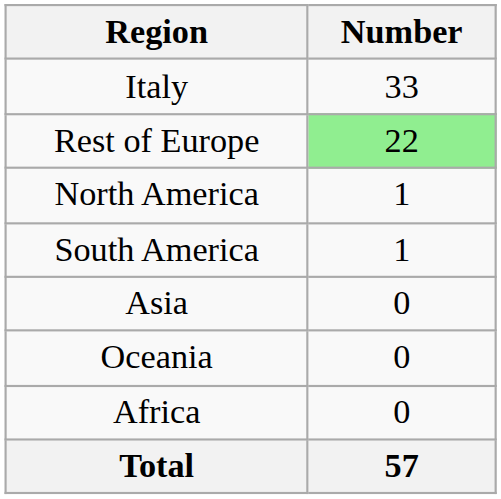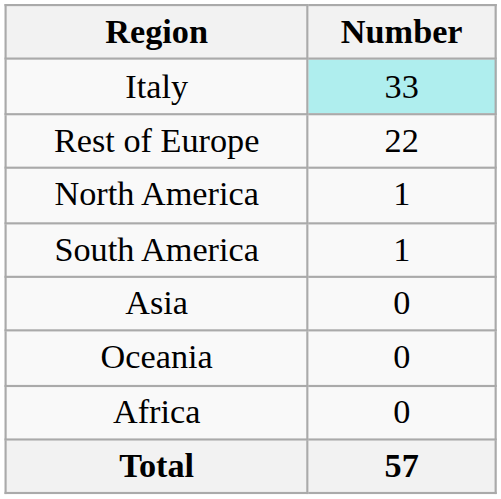(402, 85) no background -> (402, 85) paleturquoise background
(402, 140) lightgreen background -> (402, 140) no background
